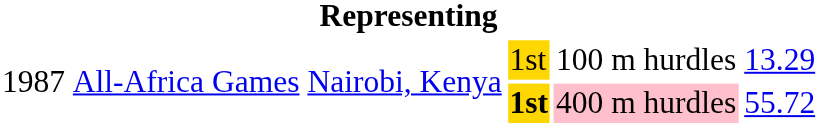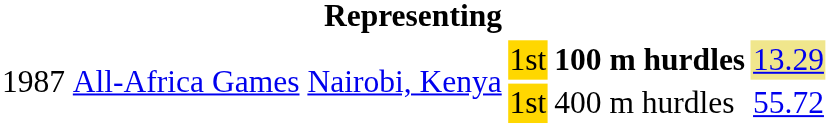(646, 59) normal -> (650, 59) bold
(780, 59) no background -> (788, 59) khaki background
(529, 102) bold -> (528, 102) normal
(646, 102) pink background -> (644, 102) no background
